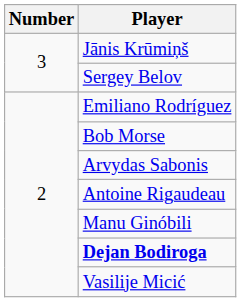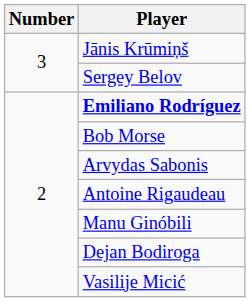(157, 106) normal -> (162, 106) bold
(145, 252) bold -> (141, 252) normal
